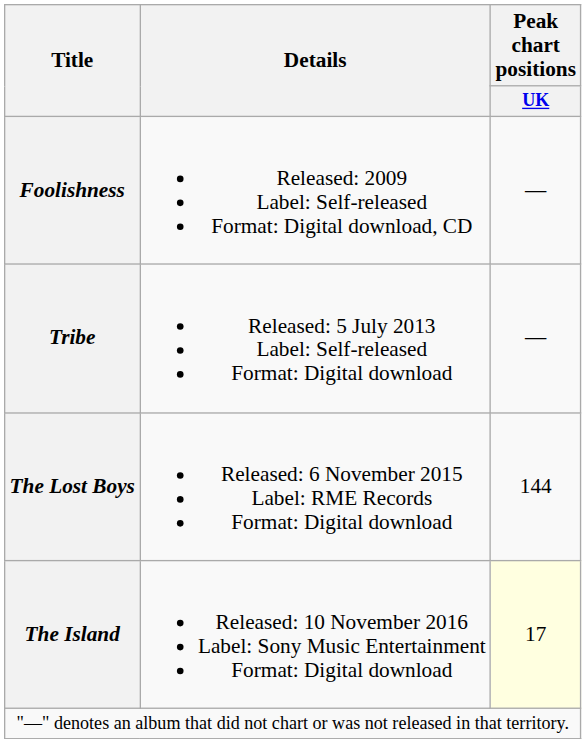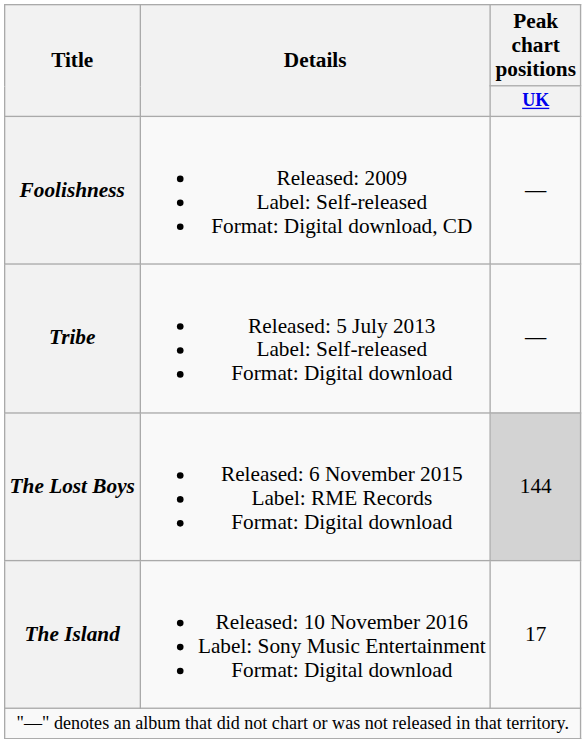(536, 486) no background -> (536, 486) lightgrey background
(536, 634) lightyellow background -> (536, 634) no background
